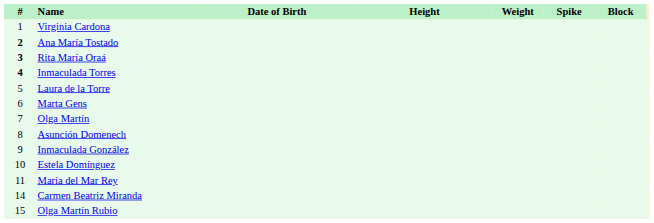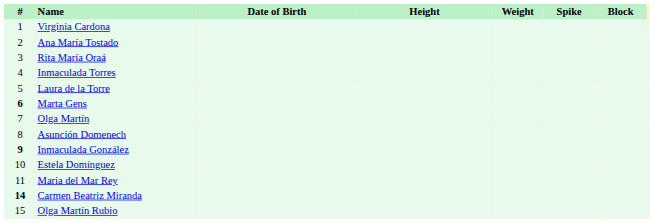(20, 42) bold -> (20, 42) normal
(20, 57) bold -> (20, 57) normal
(20, 73) bold -> (20, 73) normal
(20, 103) normal -> (20, 103) bold
(20, 149) normal -> (20, 149) bold
(20, 195) normal -> (20, 195) bold
